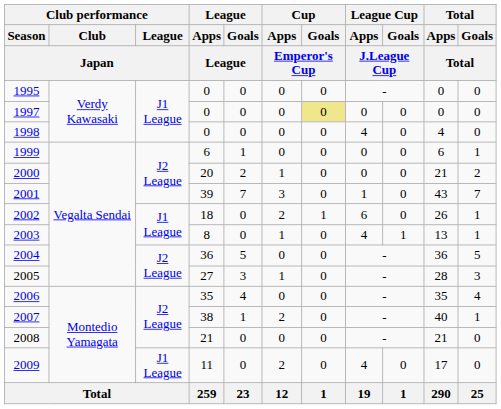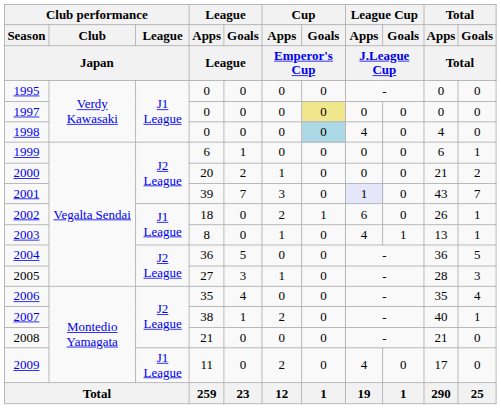(323, 132) no background -> (323, 132) lightblue background
(364, 193) no background -> (364, 193) lavender background
